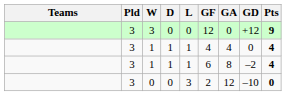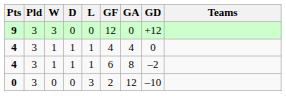columns swapped: (63, 13) <-> (271, 13)
